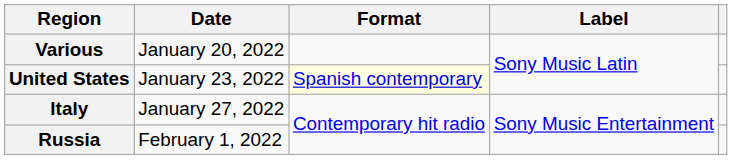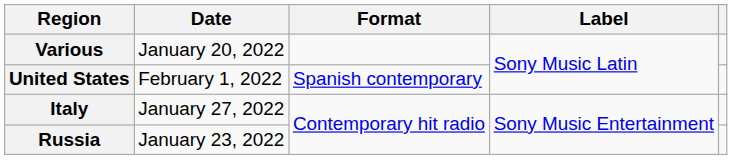(211, 79) January 23, 2022 -> (210, 79) February 1, 2022
(387, 79) lightyellow background -> (387, 79) no background
(210, 139) February 1, 2022 -> (211, 139) January 23, 2022
